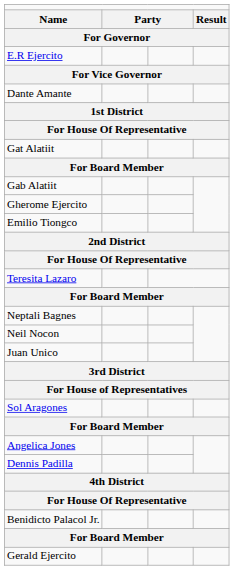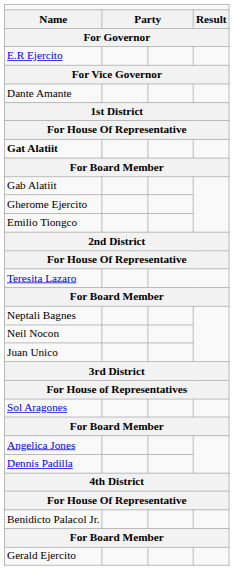(31, 149) normal -> (32, 149) bold
